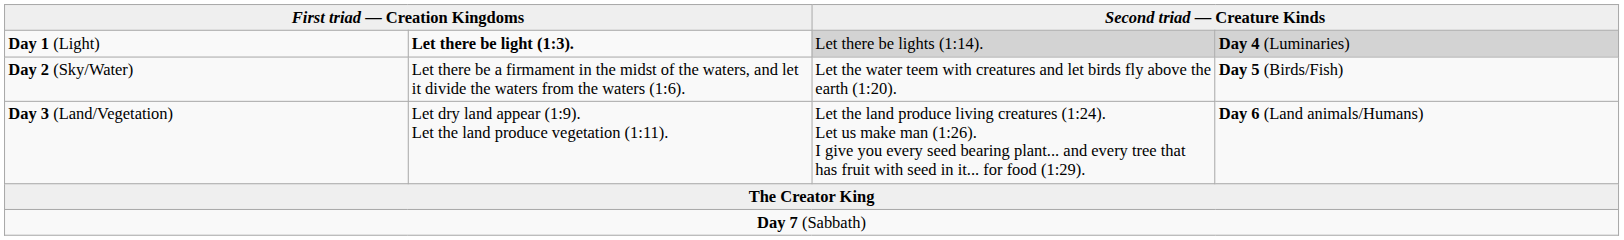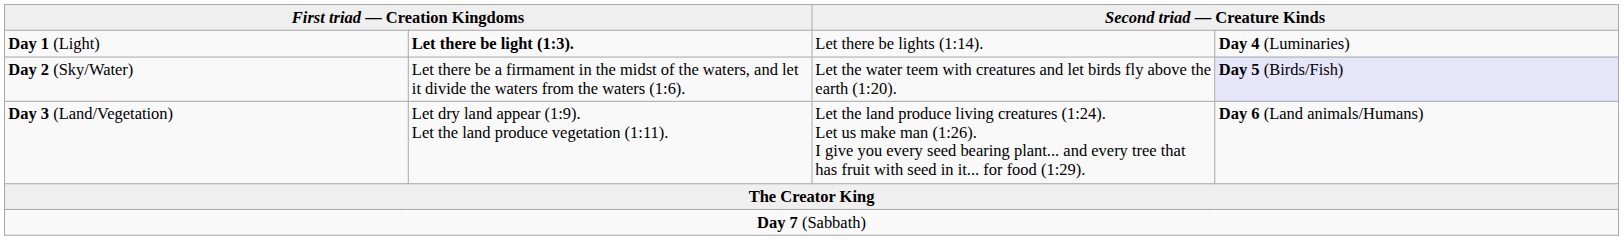(899, 43) lightgrey background -> (899, 43) no background
(1284, 43) lightgrey background -> (1284, 43) no background
(1281, 69) no background -> (1281, 69) lavender background
